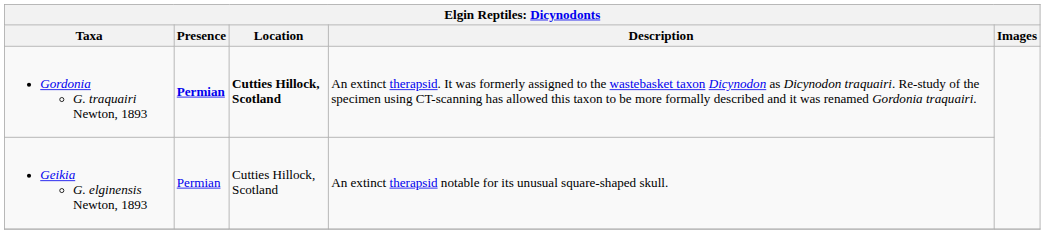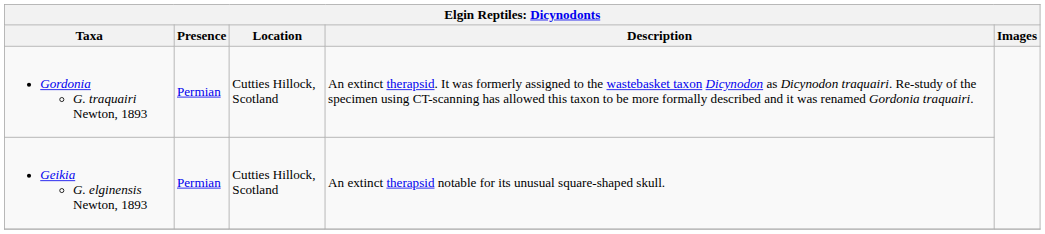(201, 91) bold -> (199, 91) normal
(276, 91) bold -> (274, 91) normal
